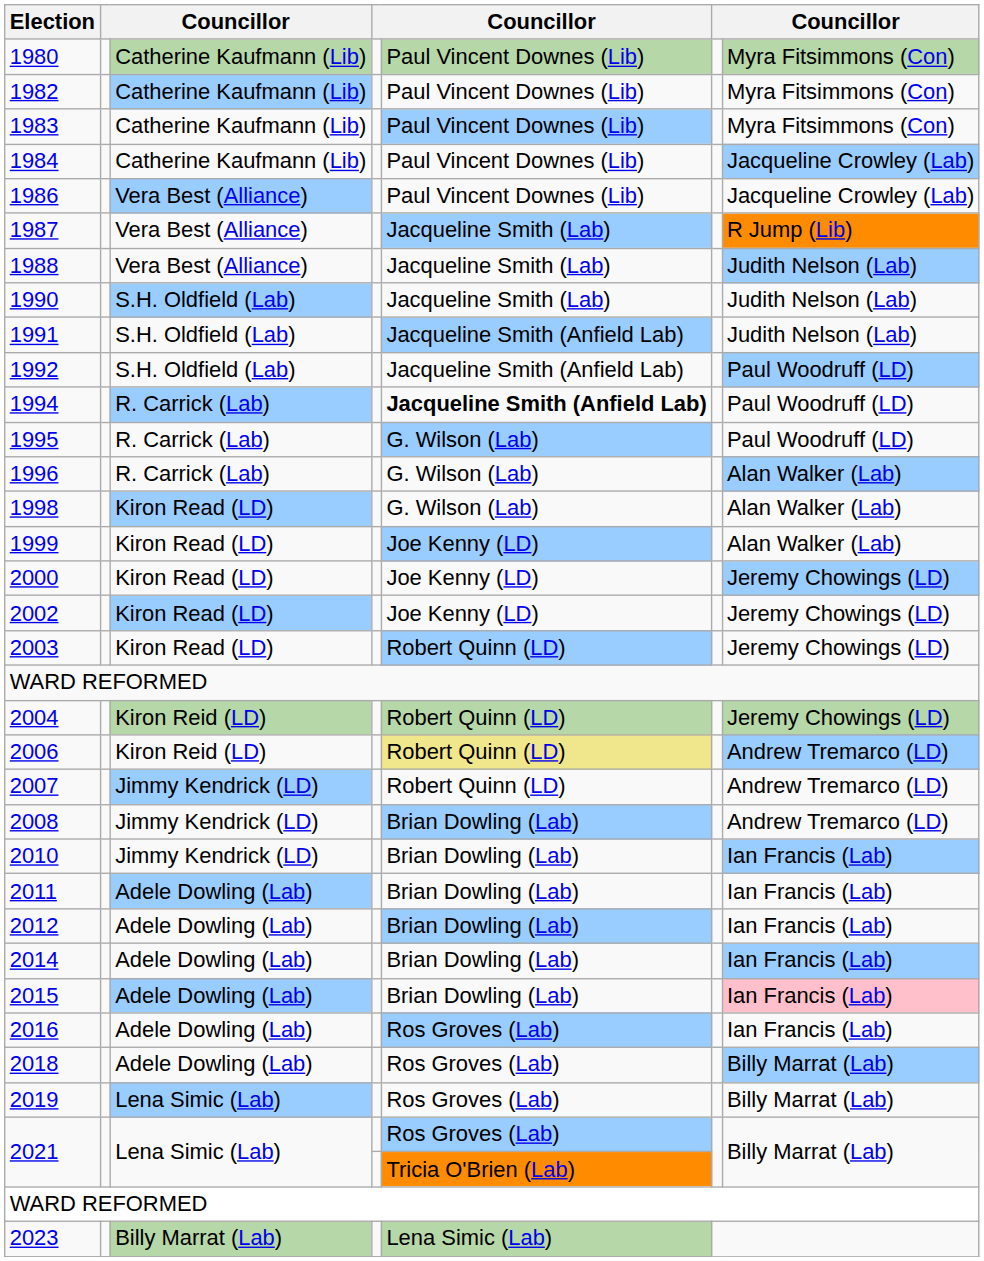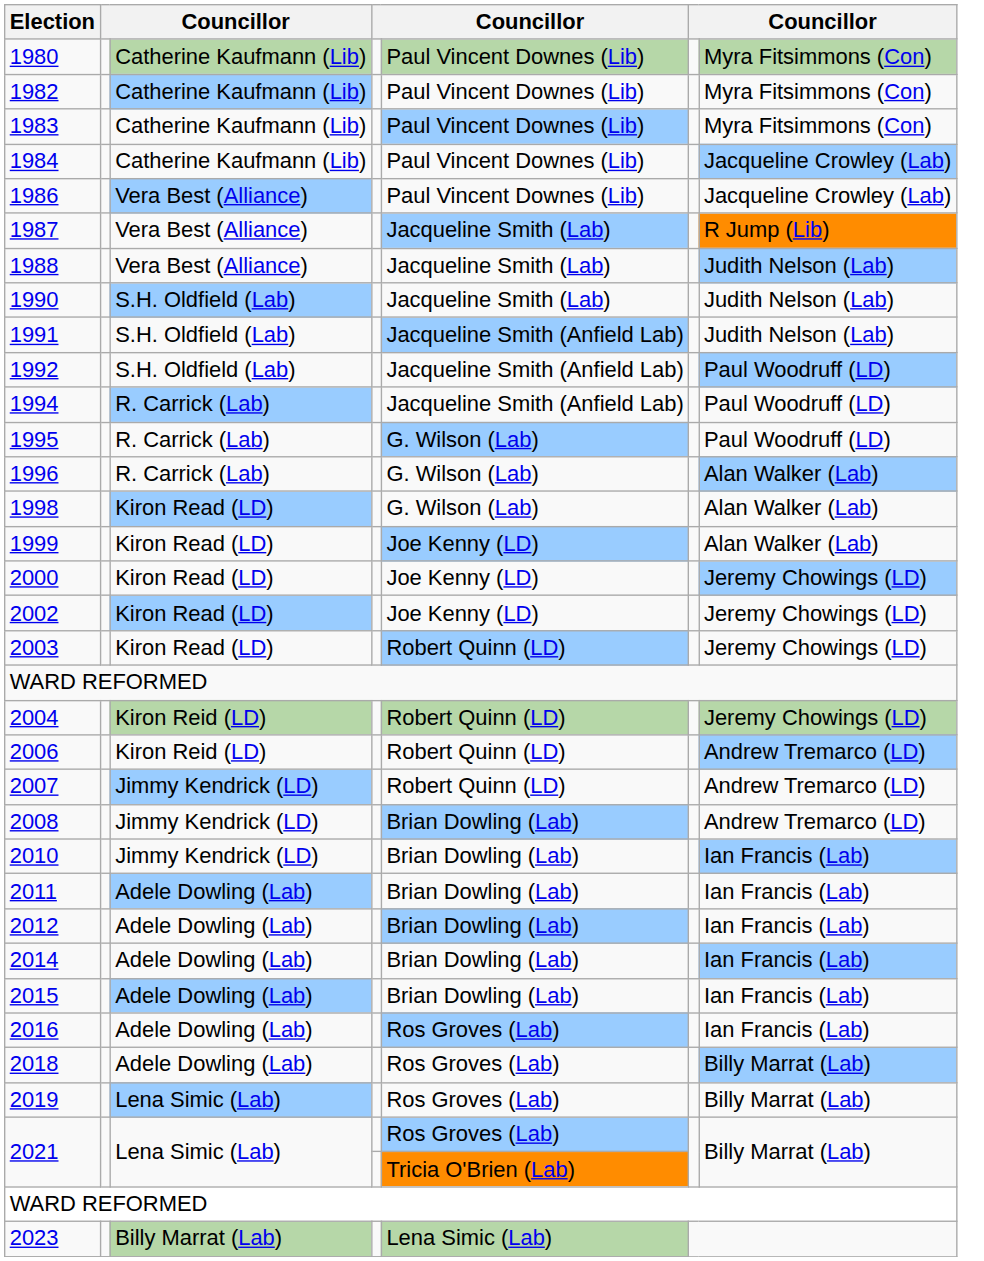(547, 404) bold -> (535, 404) normal
(476, 751) khaki background -> (476, 751) no background
(810, 995) pink background -> (787, 995) no background
